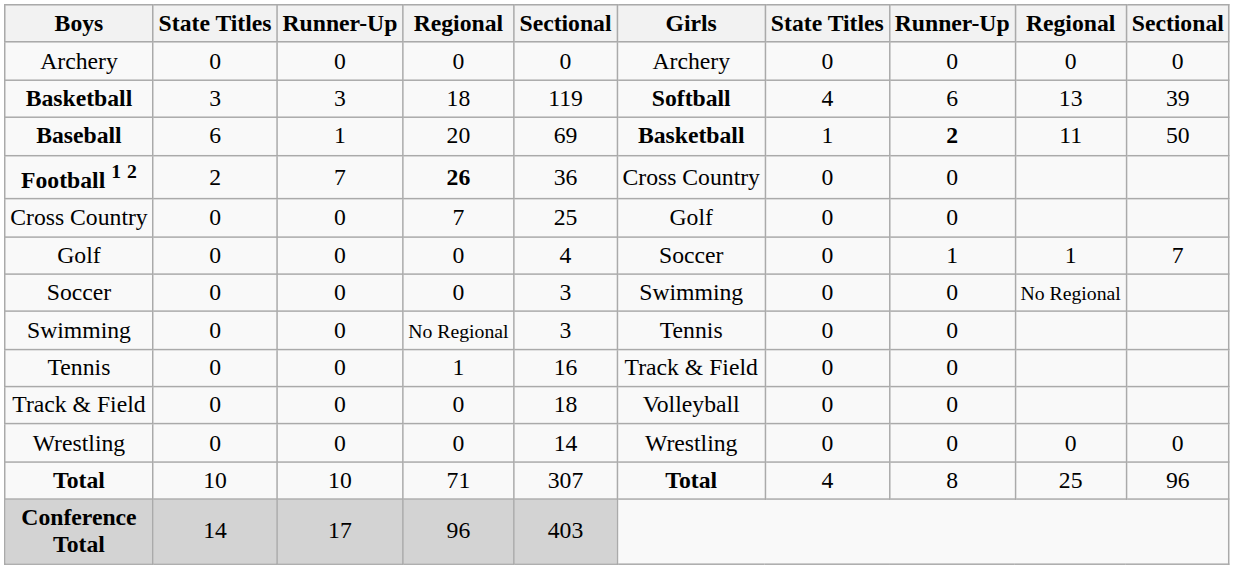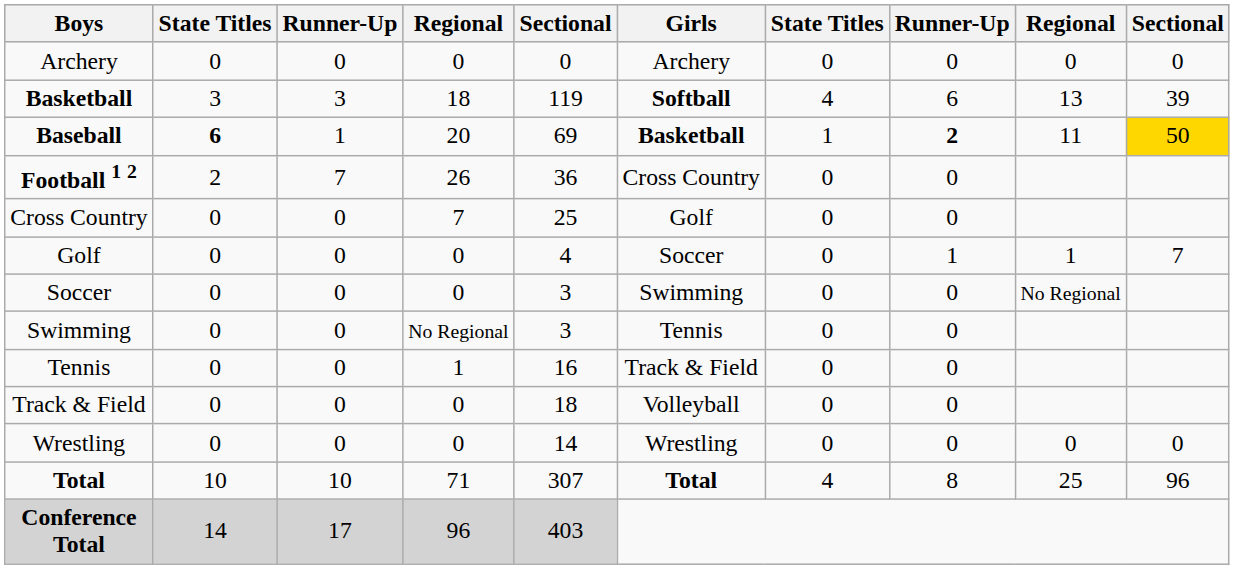(215, 135) normal -> (215, 135) bold
(1178, 135) no background -> (1178, 135) gold background
(458, 176) bold -> (458, 176) normal
